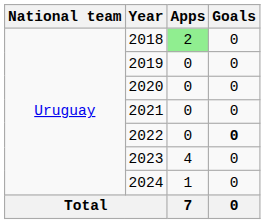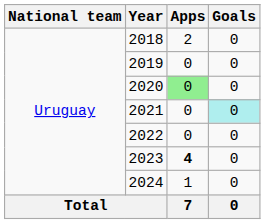(188, 40) lightgreen background -> (188, 40) no background
(188, 88) no background -> (188, 88) lightgreen background
(234, 111) no background -> (234, 111) paleturquoise background
(234, 135) bold -> (234, 135) normal
(188, 159) normal -> (188, 159) bold
